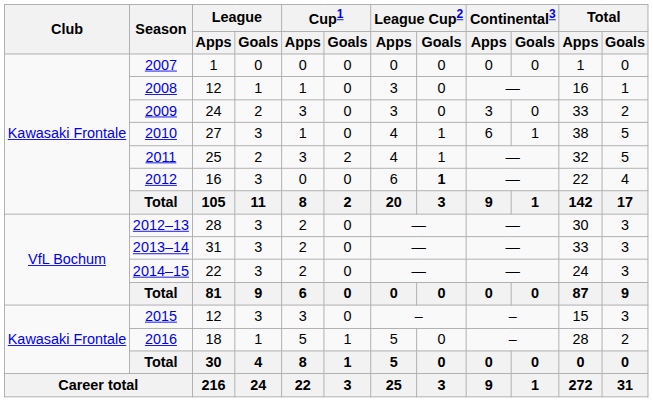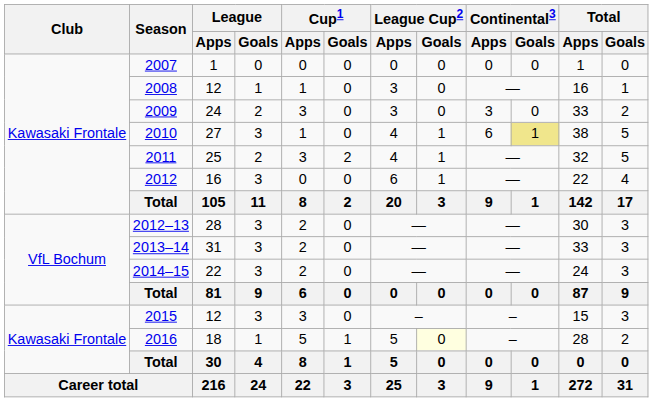(535, 134) no background -> (535, 134) khaki background
(442, 179) bold -> (442, 179) normal
(442, 339) no background -> (442, 339) lightyellow background
